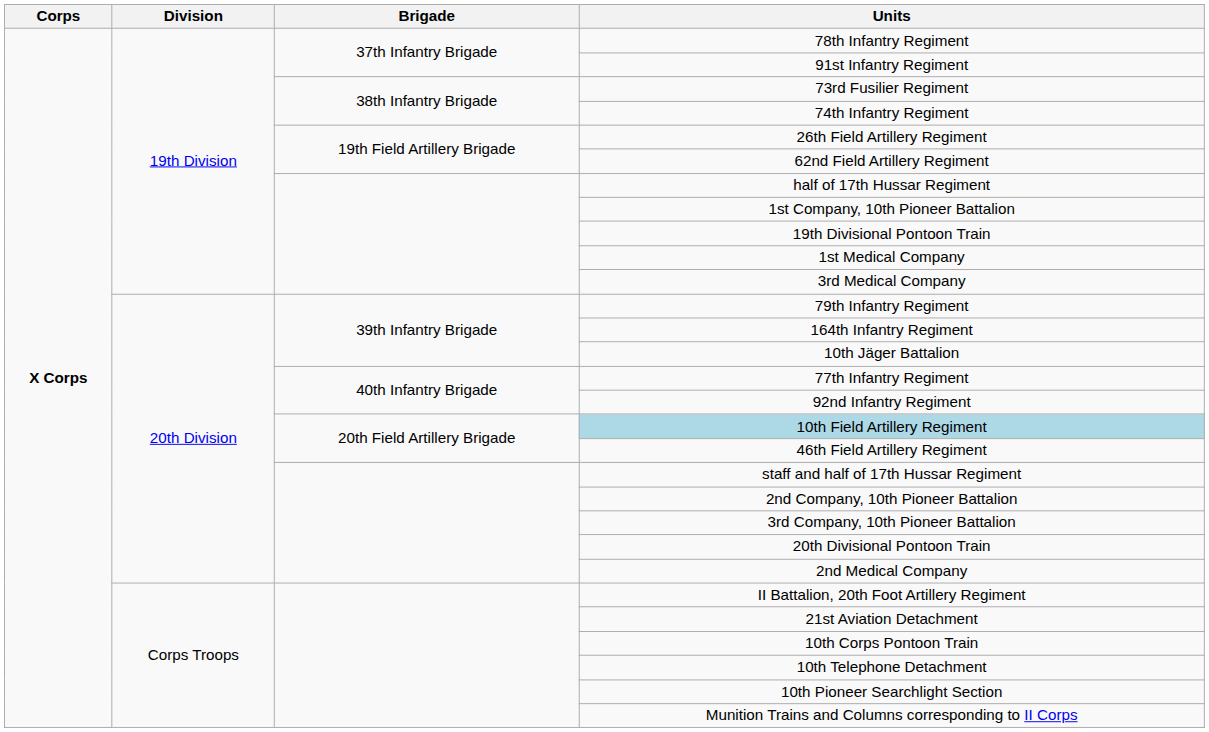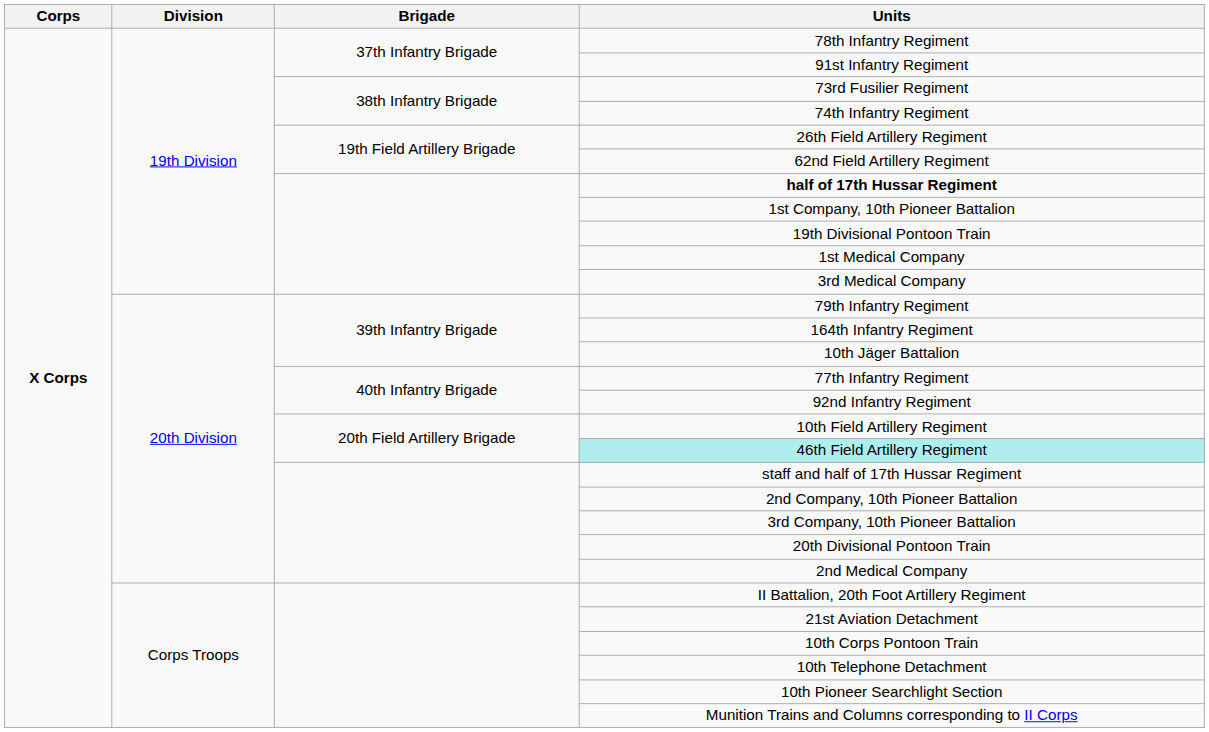(892, 185) normal -> (892, 185) bold
(892, 426) lightblue background -> (892, 426) no background
(892, 450) no background -> (892, 450) paleturquoise background
